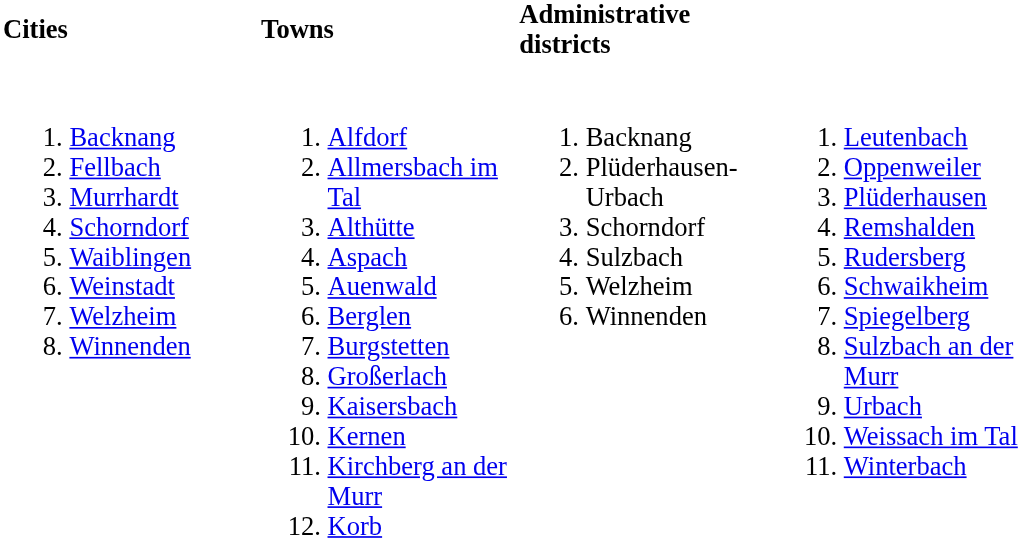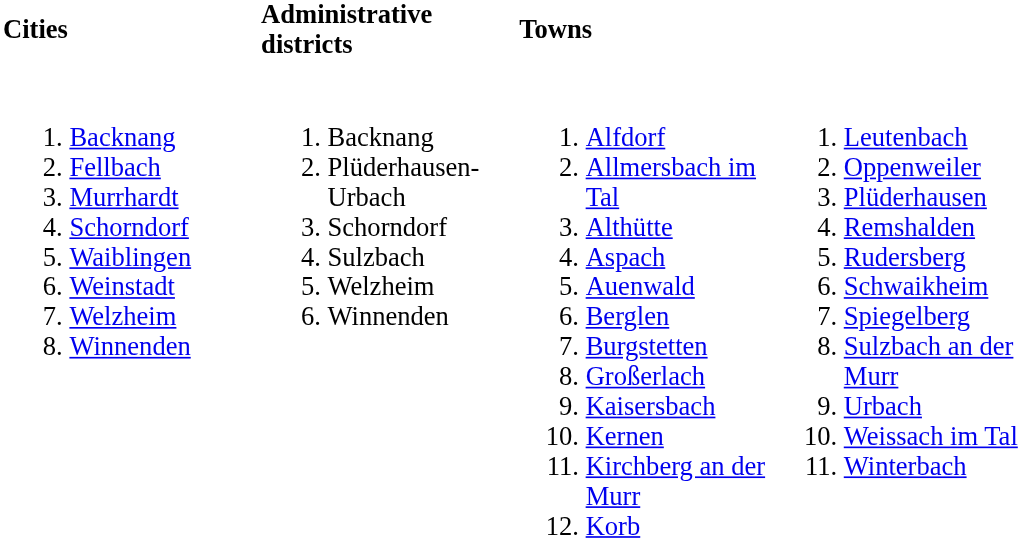columns swapped: (605, 29) <-> (298, 29)
